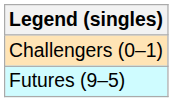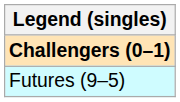(86, 50) normal -> (90, 50) bold
